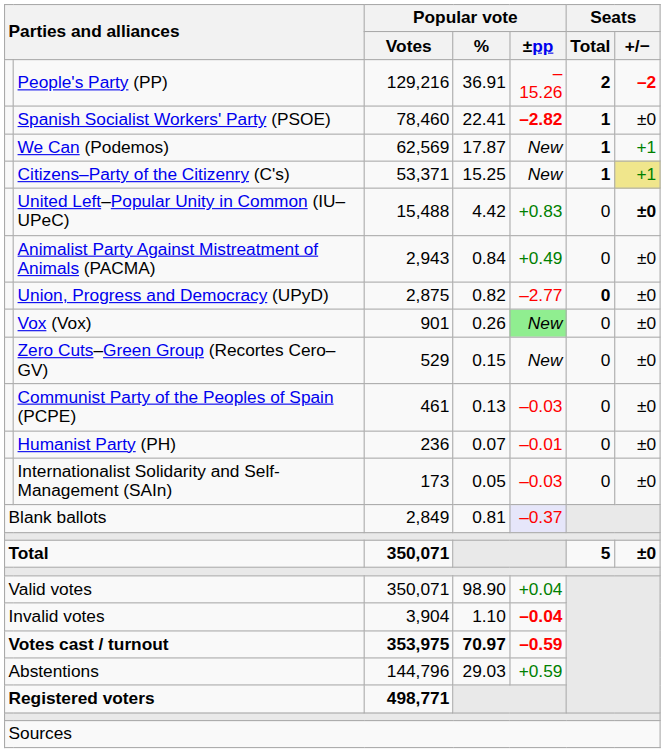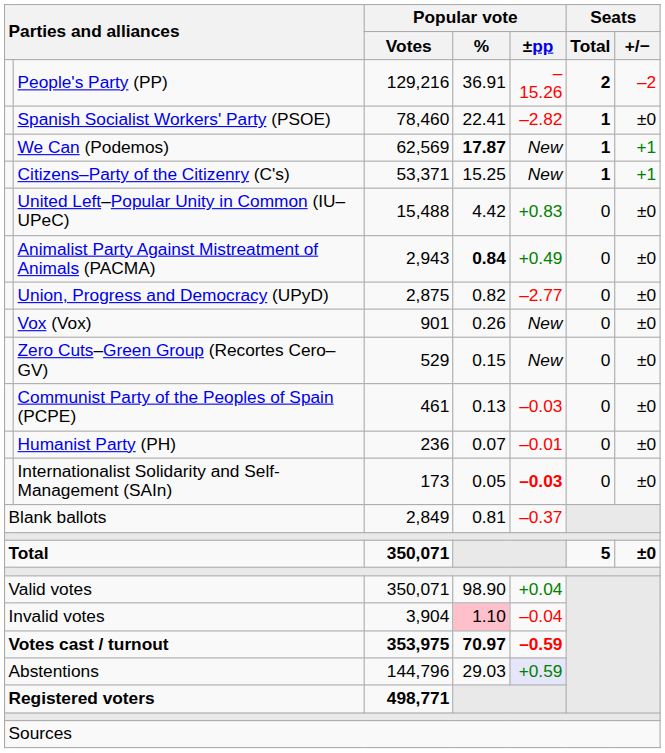(647, 82) bold -> (647, 82) normal
(541, 119) bold -> (541, 119) normal
(484, 147) normal -> (484, 147) bold
(646, 174) khaki background -> (646, 174) no background
(647, 211) bold -> (647, 211) normal
(489, 258) normal -> (489, 258) bold
(606, 295) bold -> (606, 295) normal
(545, 323) lightgreen background -> (545, 323) no background
(541, 481) normal -> (541, 481) bold
(541, 518) lavender background -> (541, 518) no background
(489, 616) no background -> (489, 616) pink background
(541, 616) bold -> (541, 616) normal
(541, 671) no background -> (541, 671) lavender background
